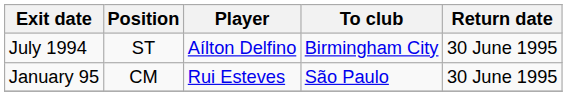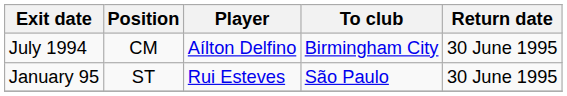(143, 47) ST -> (143, 47) CM
(143, 76) CM -> (143, 76) ST
